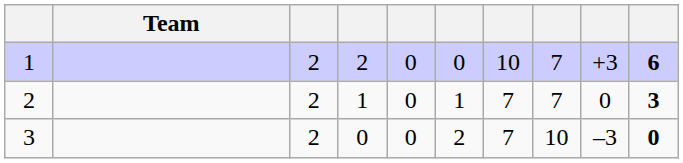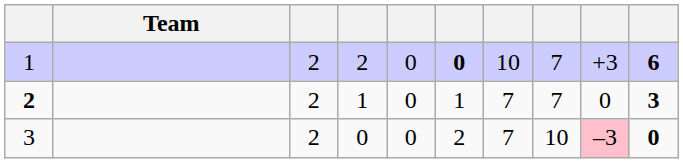(459, 61) normal -> (459, 61) bold
(29, 99) normal -> (29, 99) bold
(605, 137) no background -> (605, 137) pink background
